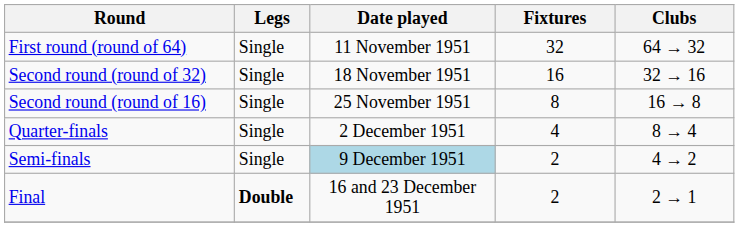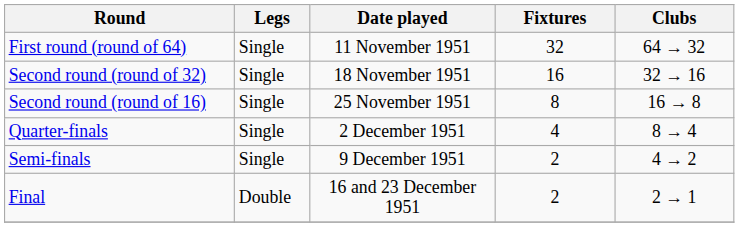(402, 159) lightblue background -> (402, 159) no background
(266, 197) bold -> (265, 197) normal
